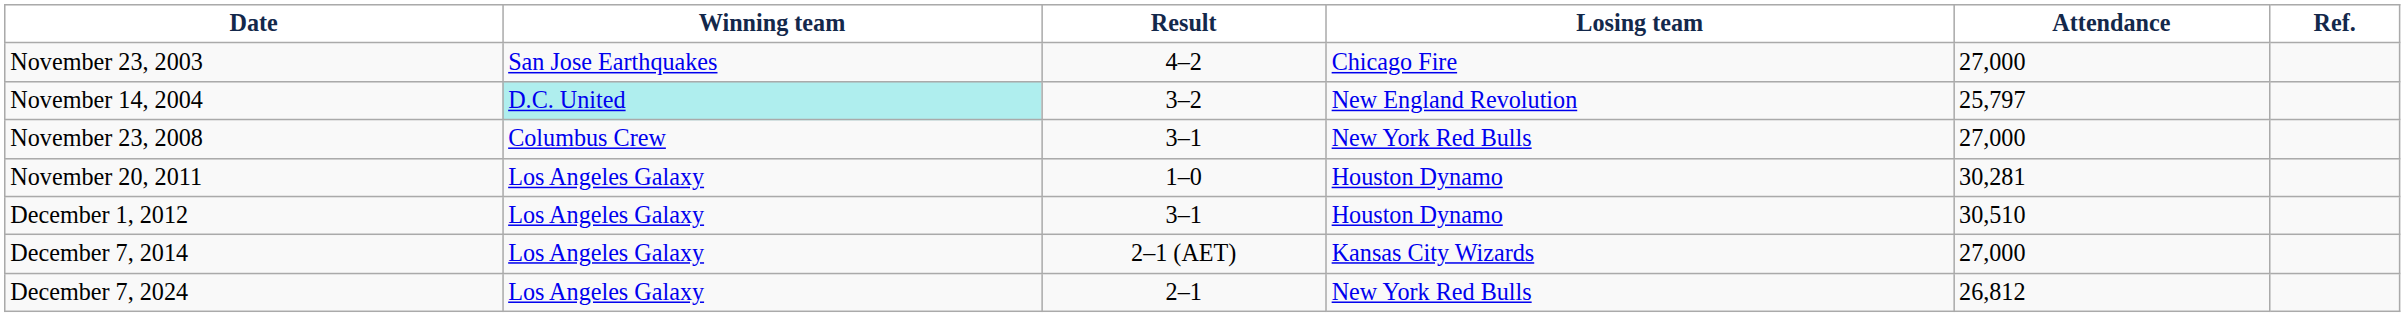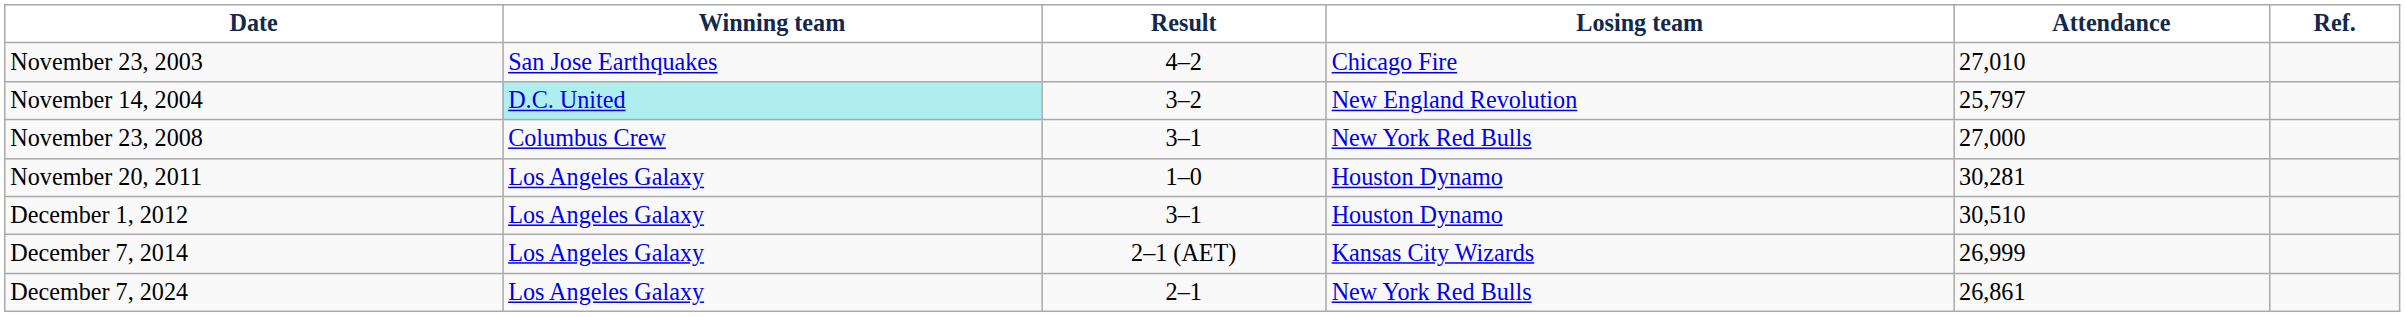(1992, 61) 27,000 -> (1992, 61) 27,010
(1992, 253) 27,000 -> (1992, 253) 26,999
(1992, 291) 26,812 -> (1992, 291) 26,861
